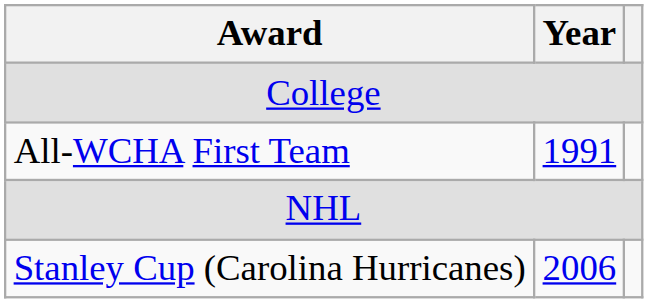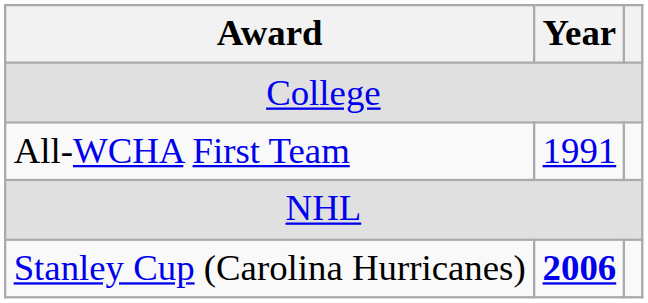(579, 267) normal -> (579, 267) bold
